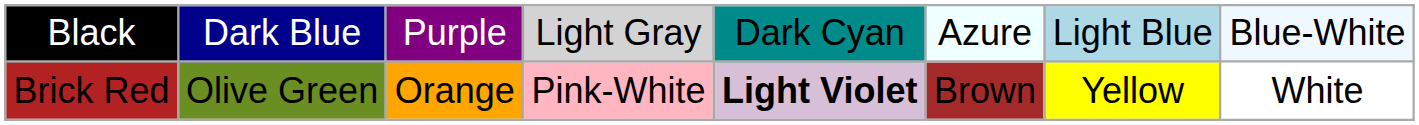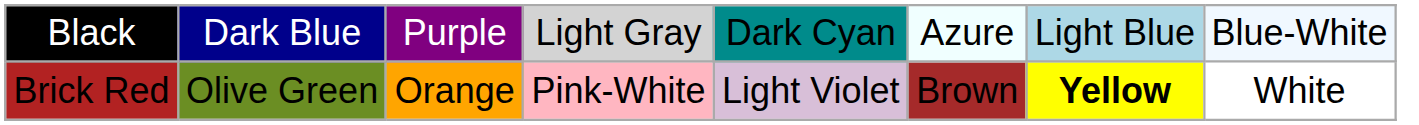(820, 90) bold -> (811, 90) normal
(1133, 90) normal -> (1115, 90) bold
